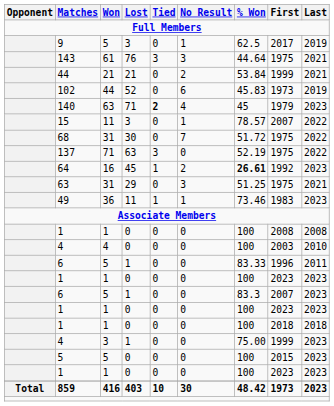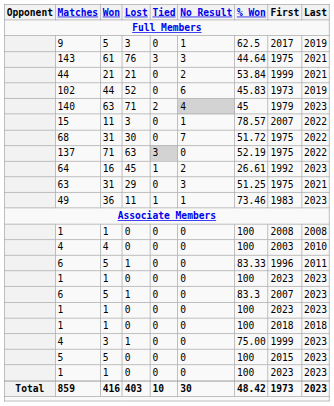(155, 106) bold -> (155, 106) normal
(183, 106) no background -> (183, 106) lightgrey background
(155, 153) no background -> (155, 153) lightgrey background
(251, 169) bold -> (251, 169) normal
